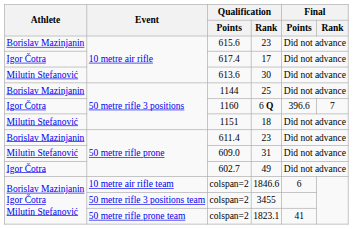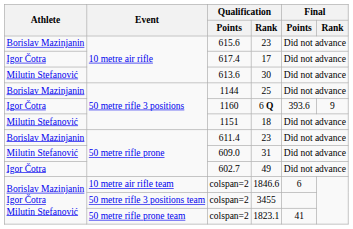(299, 106) 396.6 -> (299, 106) 393.6
(332, 106) 7 -> (332, 106) 9
